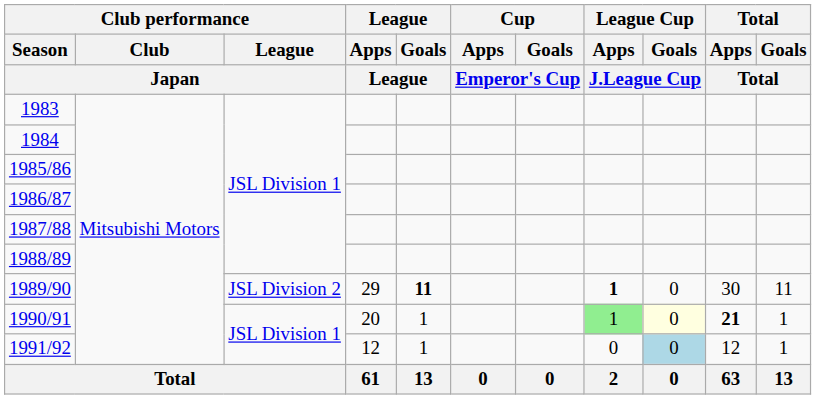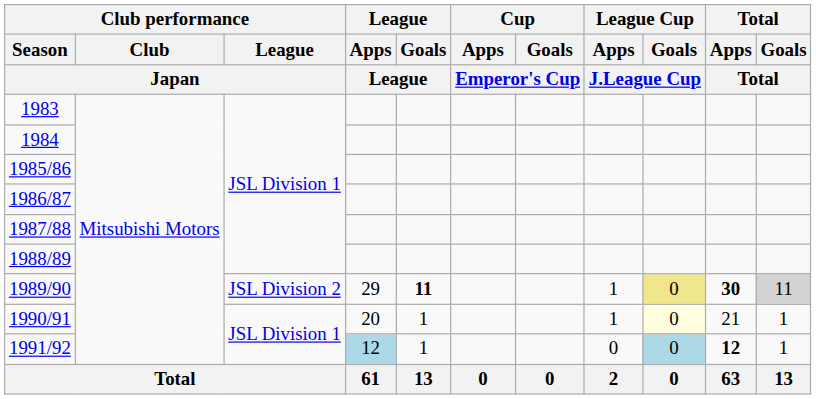(614, 288) bold -> (614, 288) normal
(674, 288) no background -> (674, 288) khaki background
(731, 288) normal -> (731, 288) bold
(784, 288) no background -> (784, 288) lightgrey background
(614, 318) lightgreen background -> (614, 318) no background
(731, 318) bold -> (731, 318) normal
(371, 348) no background -> (371, 348) lightblue background
(731, 348) normal -> (731, 348) bold
